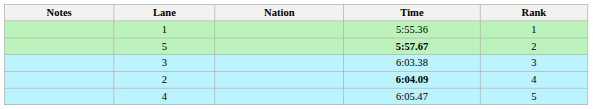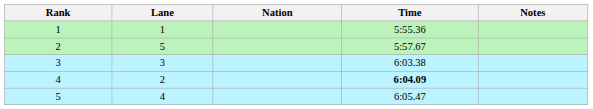columns swapped: (534, 12) <-> (59, 12)
(412, 46) bold -> (410, 46) normal
